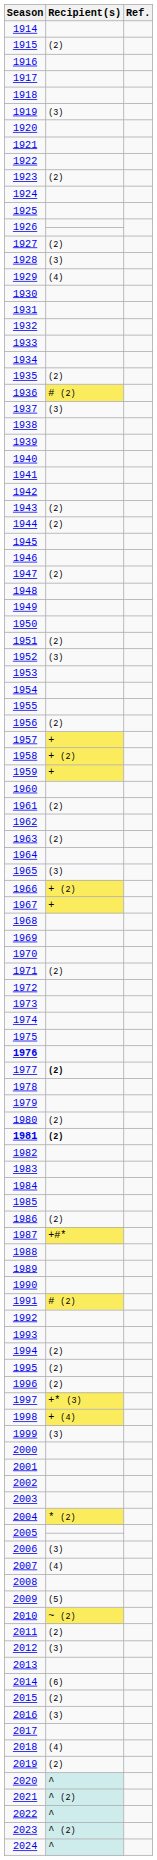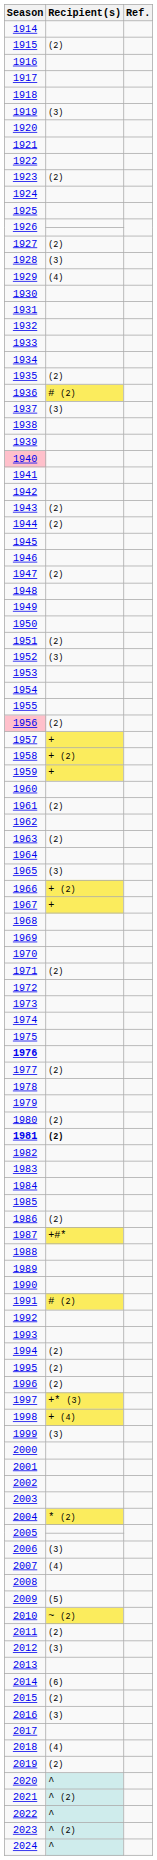(25, 459) no background -> (25, 459) pink background
(25, 723) no background -> (25, 723) pink background
(56, 1070) bold -> (56, 1071) normal
